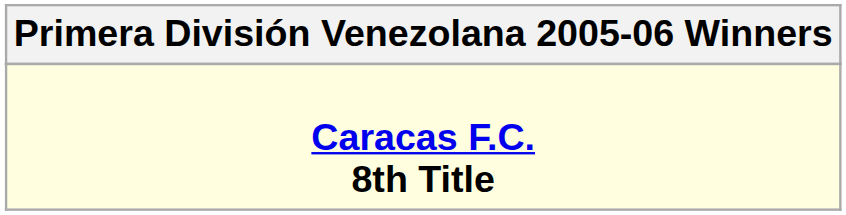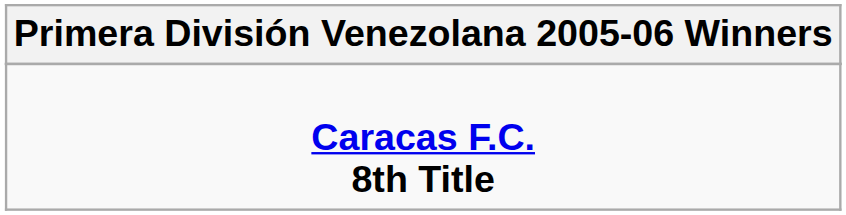(423, 157) lightyellow background -> (423, 157) no background
